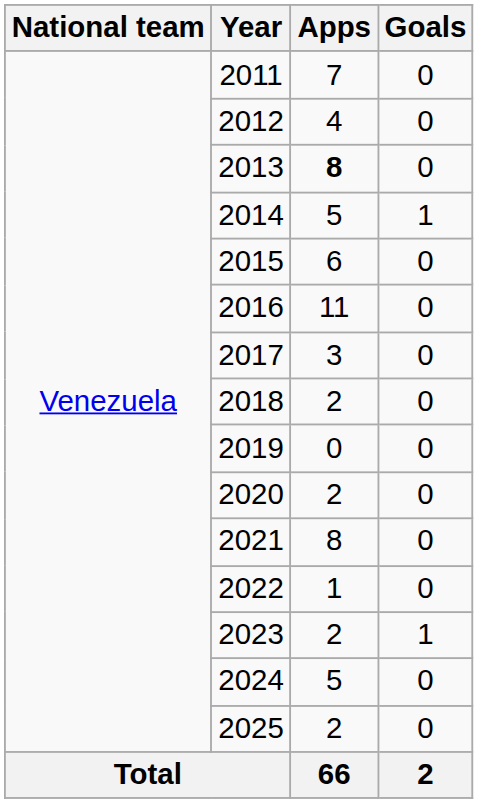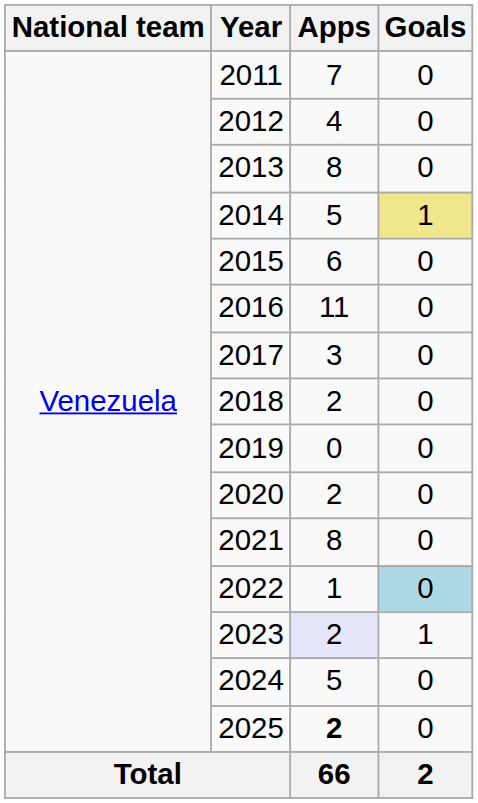(334, 167) bold -> (334, 167) normal
(425, 214) no background -> (425, 214) khaki background
(425, 588) no background -> (425, 588) lightblue background
(334, 634) no background -> (334, 634) lavender background
(334, 728) normal -> (334, 728) bold
